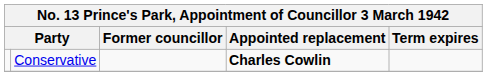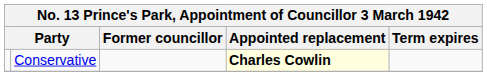(280, 60) no background -> (280, 60) lightyellow background
